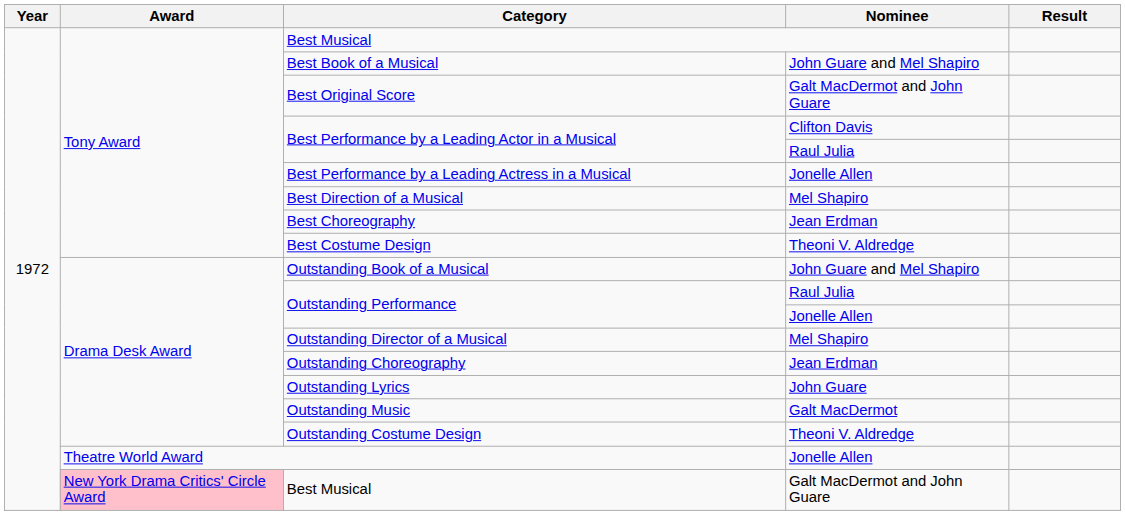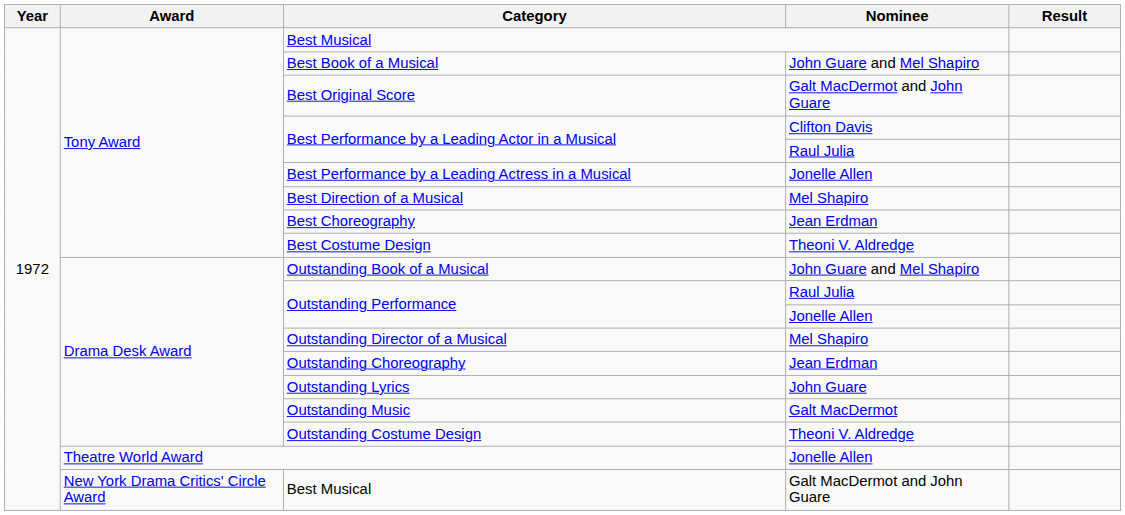(165, 489) pink background -> (165, 489) no background
